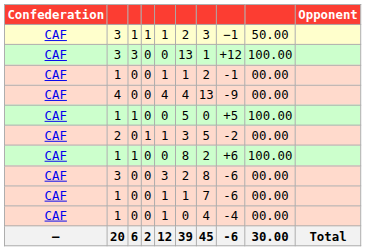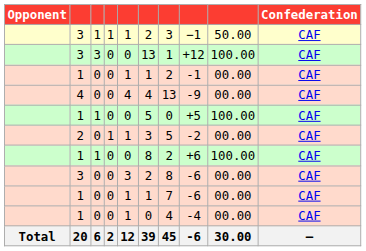columns swapped: (328, 15) <-> (56, 15)
